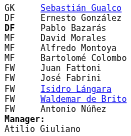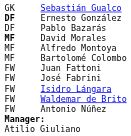(10, 18) normal -> (10, 18) bold
(10, 28) bold -> (10, 28) normal
(10, 38) normal -> (10, 38) bold
